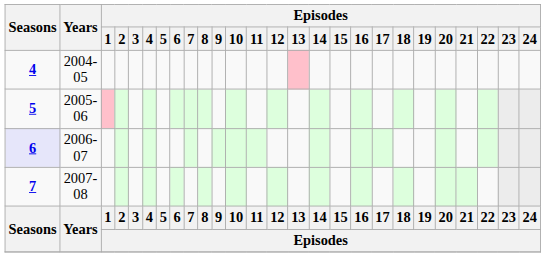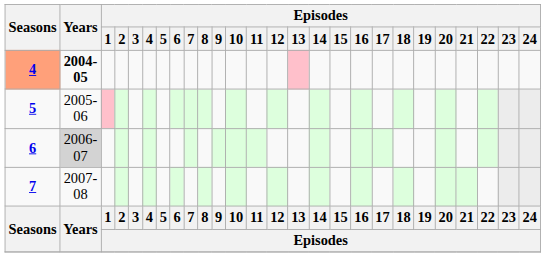(33, 69) no background -> (33, 69) lightsalmon background
(80, 69) normal -> (80, 69) bold
(33, 147) lavender background -> (33, 147) no background
(80, 147) no background -> (80, 147) lightgrey background
